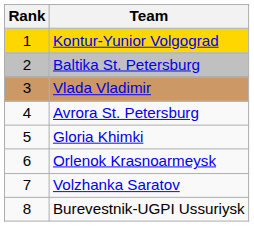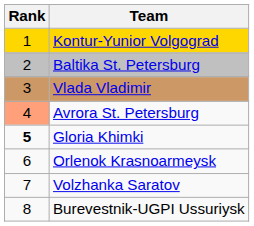(27, 112) no background -> (27, 112) lightsalmon background
(27, 137) normal -> (27, 137) bold
